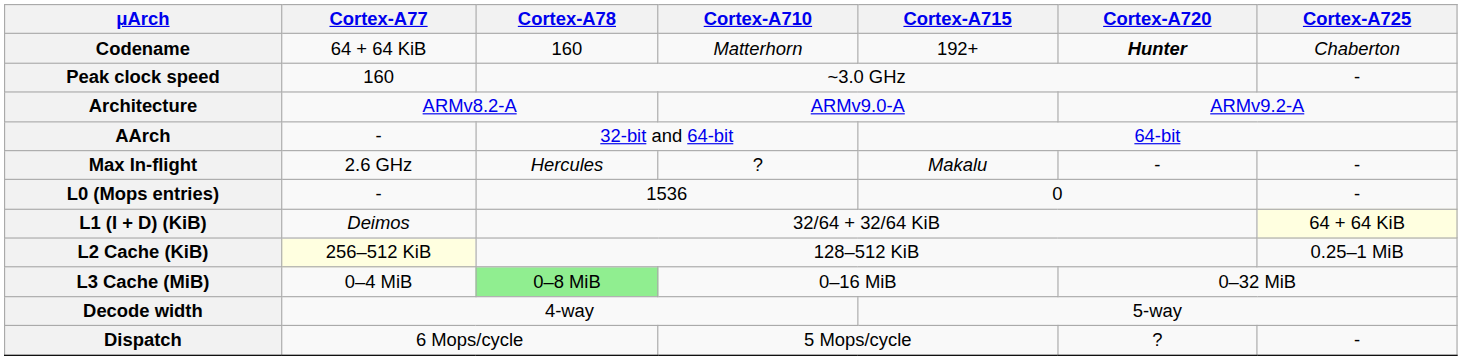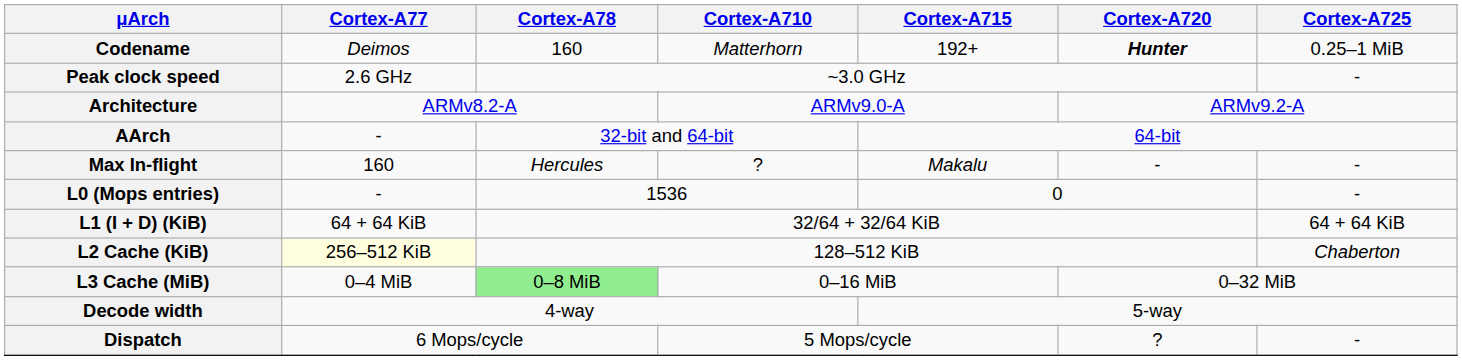(379, 48) 64 + 64 KiB -> (379, 48) Deimos
(1357, 48) Chaberton -> (1357, 48) 0.25–1 MiB
(379, 77) 160 -> (379, 77) 2.6 GHz
(379, 164) 2.6 GHz -> (379, 164) 160
(379, 223) Deimos -> (379, 223) 64 + 64 KiB
(1357, 223) lightyellow background -> (1357, 223) no background
(1357, 252) 0.25–1 MiB -> (1357, 252) Chaberton
